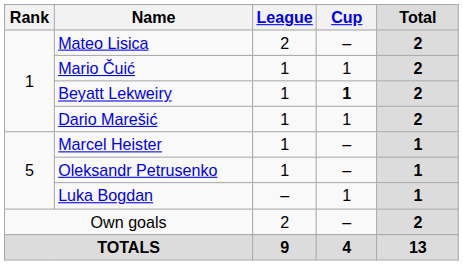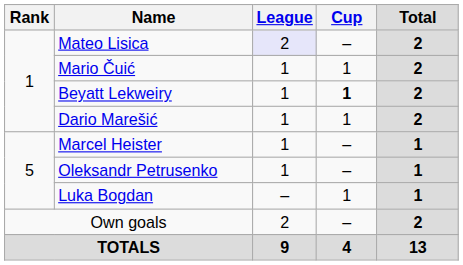(285, 43) no background -> (285, 43) lavender background
